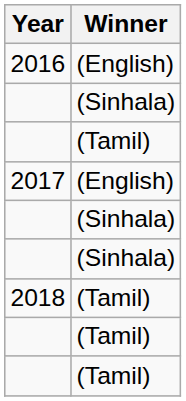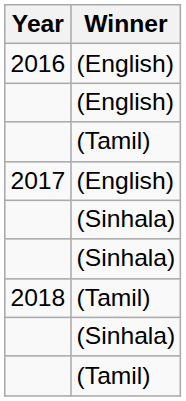(126, 102) (Sinhala) -> (125, 102) (English)
(114, 336) (Tamil) -> (126, 336) (Sinhala)
